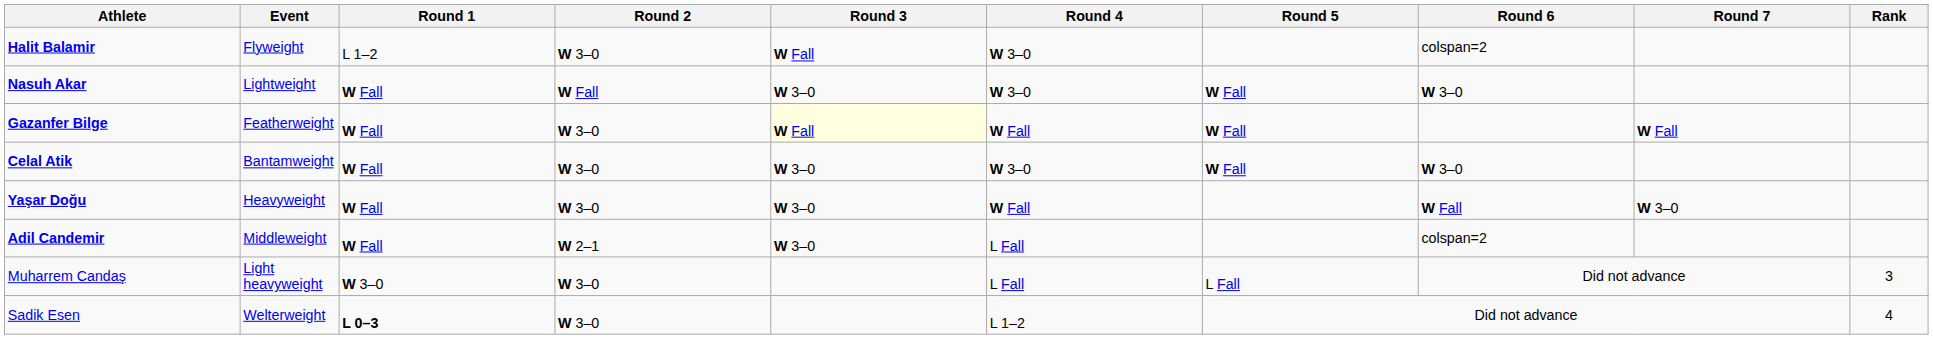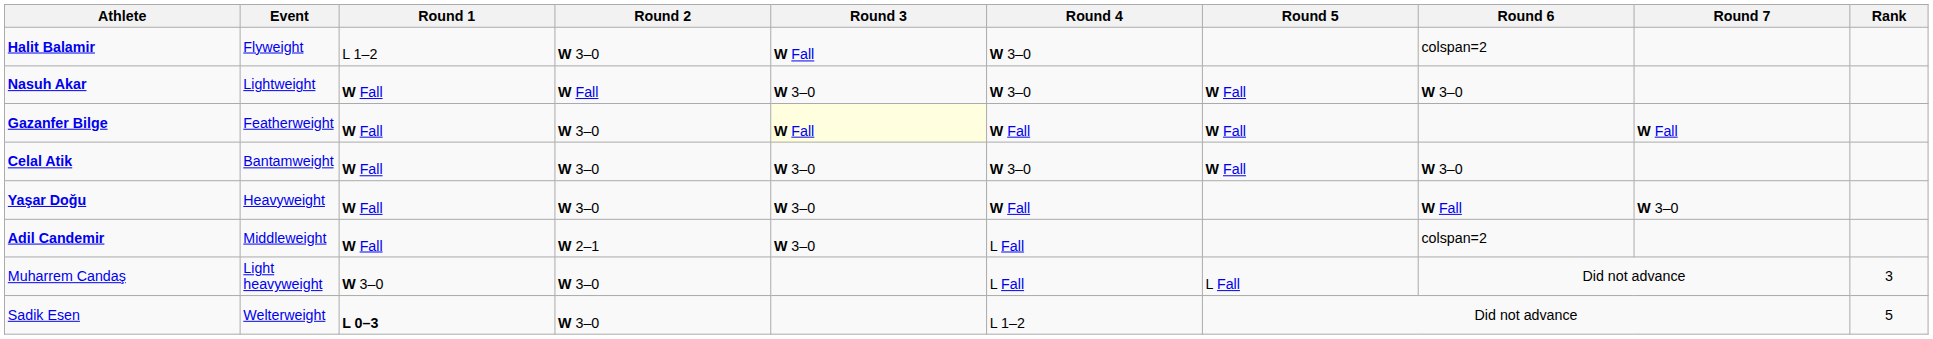(1889, 315) 4 -> (1889, 315) 5
